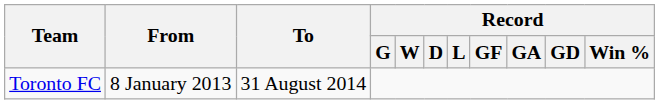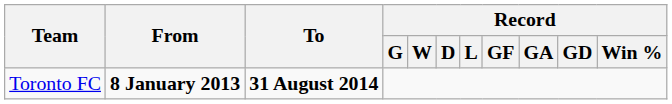(171, 83) normal -> (175, 83) bold
(303, 83) normal -> (314, 83) bold
